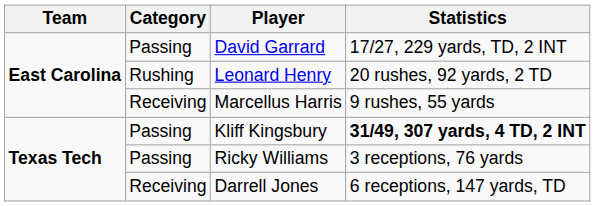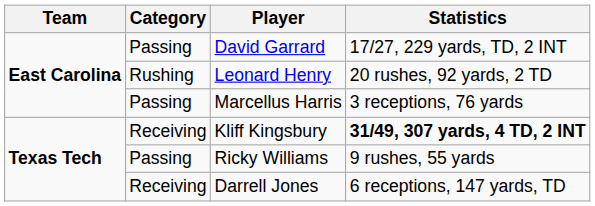(168, 102) Receiving -> (161, 102) Passing
(422, 102) 9 rushes, 55 yards -> (436, 102) 3 receptions, 76 yards
(161, 130) Passing -> (168, 130) Receiving
(436, 158) 3 receptions, 76 yards -> (422, 158) 9 rushes, 55 yards
